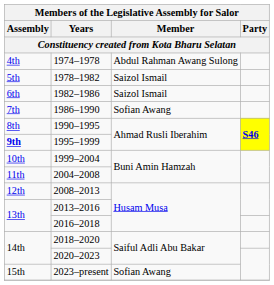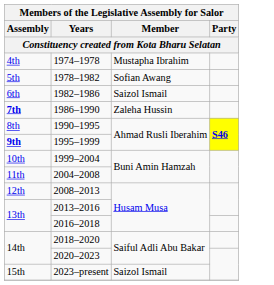(176, 61) Abdul Rahman Awang Sulong -> (151, 61) Mustapha Ibrahim
(140, 77) Saizol Ismail -> (142, 77) Sofian Awang
(13, 110) normal -> (14, 110) bold
(142, 110) Sofian Awang -> (143, 110) Zaleha Hussin
(142, 272) Sofian Awang -> (140, 272) Saizol Ismail
